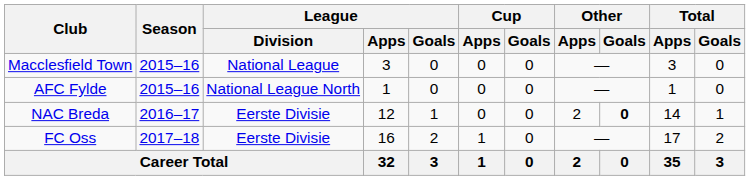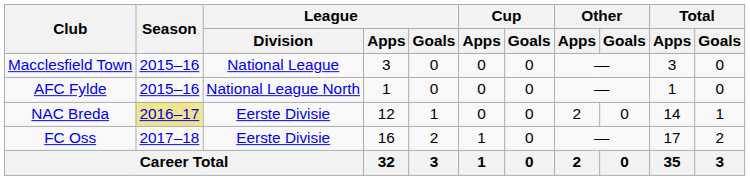(169, 114) no background -> (169, 114) khaki background
(624, 114) bold -> (624, 114) normal
